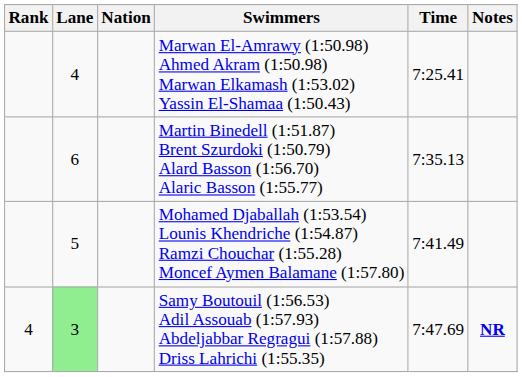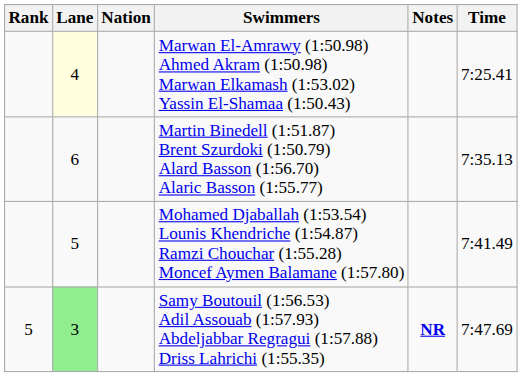columns swapped: (438, 18) <-> (492, 18)
(75, 74) no background -> (75, 74) lightyellow background
(28, 328) 4 -> (28, 328) 5
